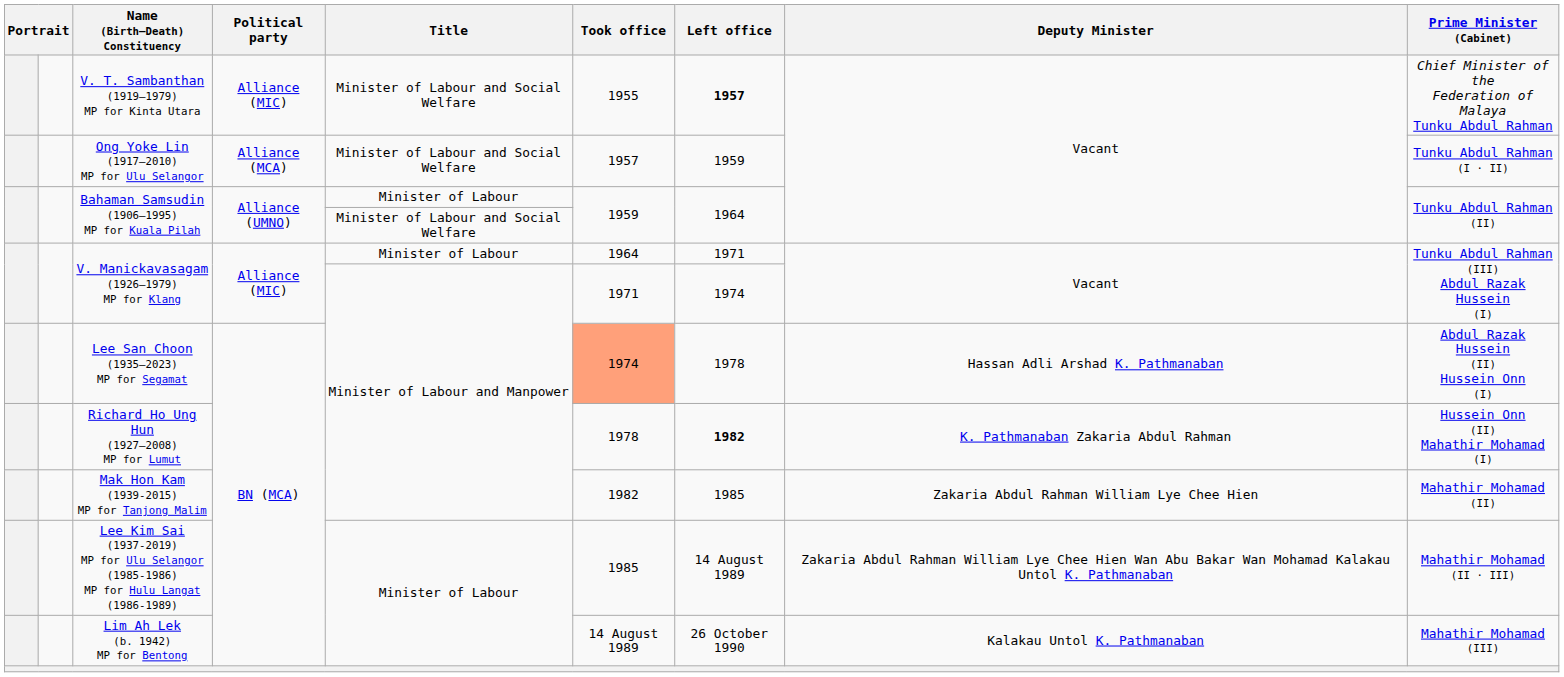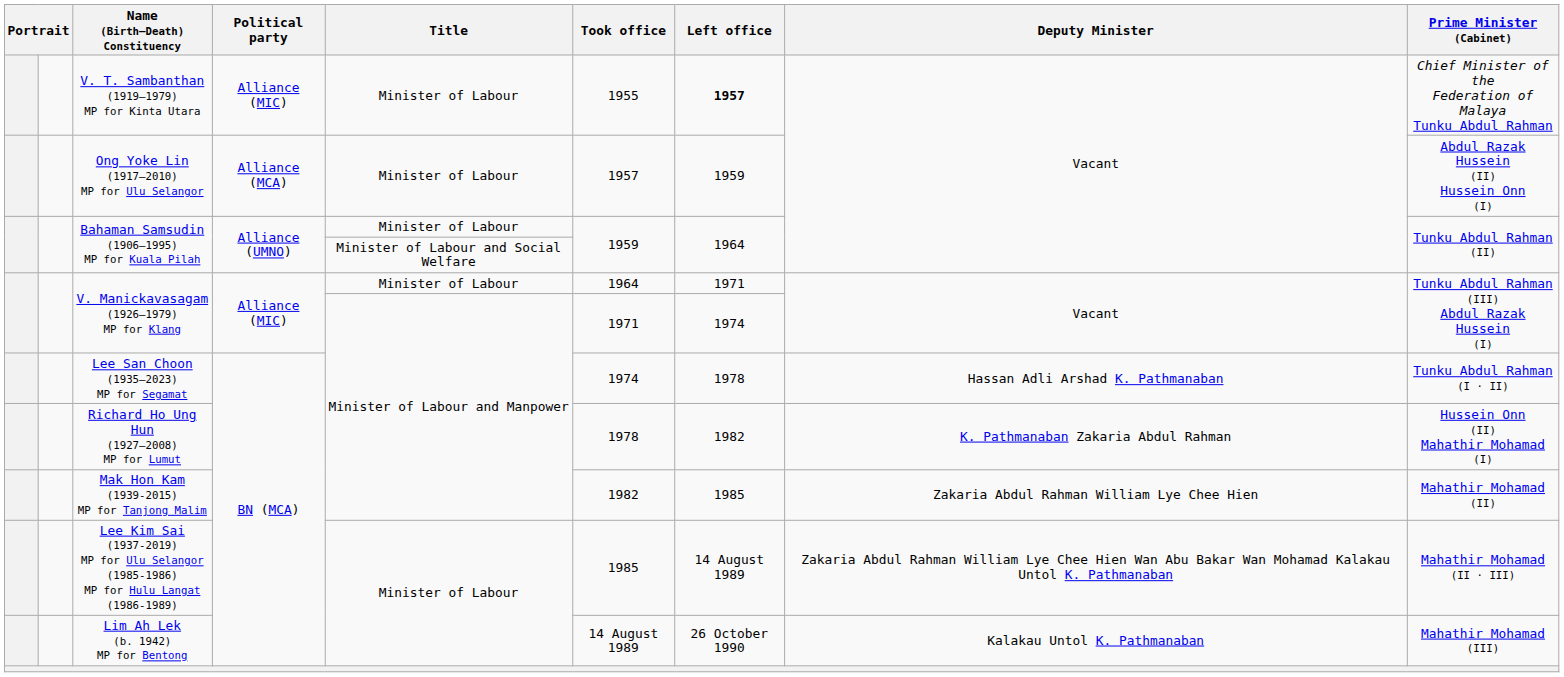(449, 95) Minister of Labour and Social Welfare -> (449, 95) Minister of Labour
(449, 161) Minister of Labour and Social Welfare -> (449, 176) Minister of Labour
(1483, 161) Tunku Abdul Rahman (I · II) -> (1483, 176) Abdul Razak Hussein (II) Hussein Onn (I)
(623, 364) lightsalmon background -> (623, 378) no background
(1483, 364) Abdul Razak Hussein (II) Hussein Onn (I) -> (1483, 378) Tunku Abdul Rahman (I · II)
(729, 437) bold -> (729, 437) normal
